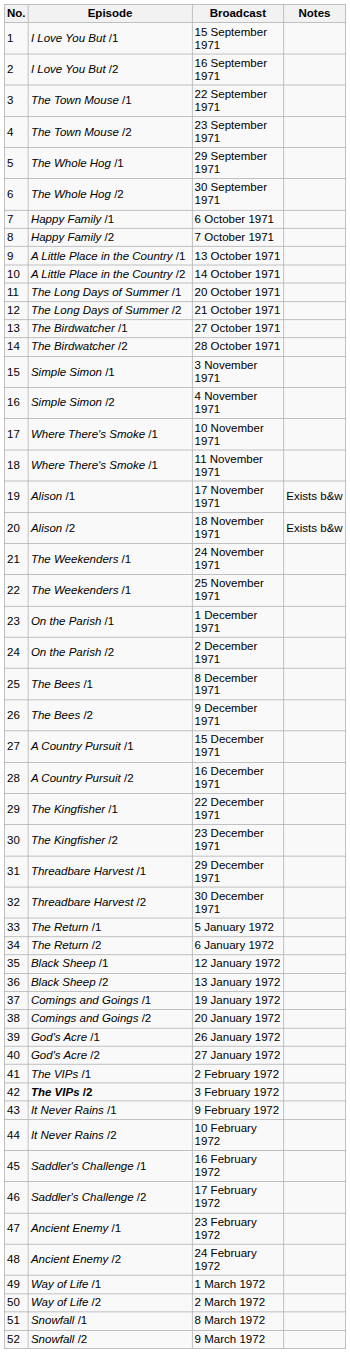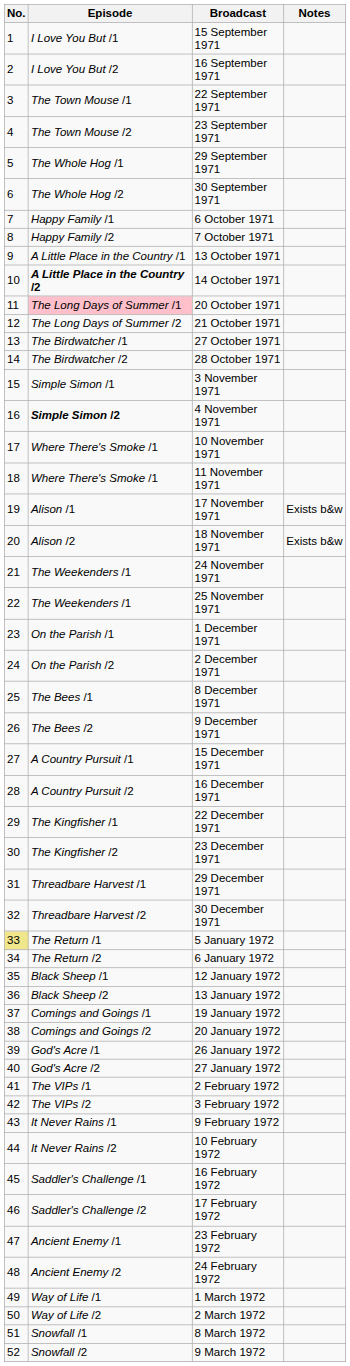(108, 274) normal -> (107, 280) bold
(106, 292) no background -> (106, 305) pink background
(73, 403) normal -> (75, 416) bold
(13, 927) no background -> (13, 940) khaki background
(62, 1092) bold -> (61, 1104) normal
